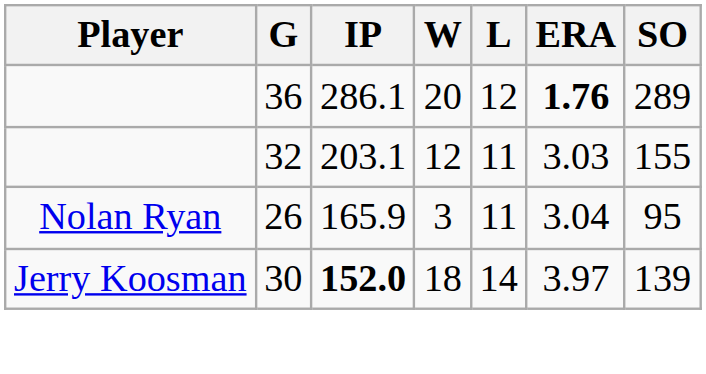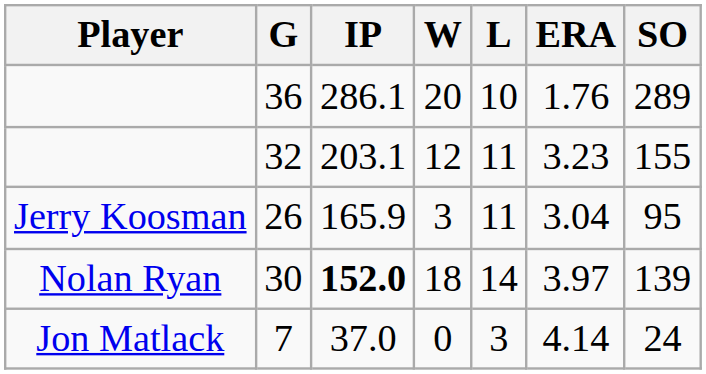(499, 95) 12 -> (499, 95) 10
(576, 95) bold -> (576, 95) normal
(576, 156) 3.03 -> (576, 156) 3.23
(130, 216) Nolan Ryan -> (130, 216) Jerry Koosman
(130, 277) Jerry Koosman -> (130, 277) Nolan Ryan
+ row: (283, 338)
